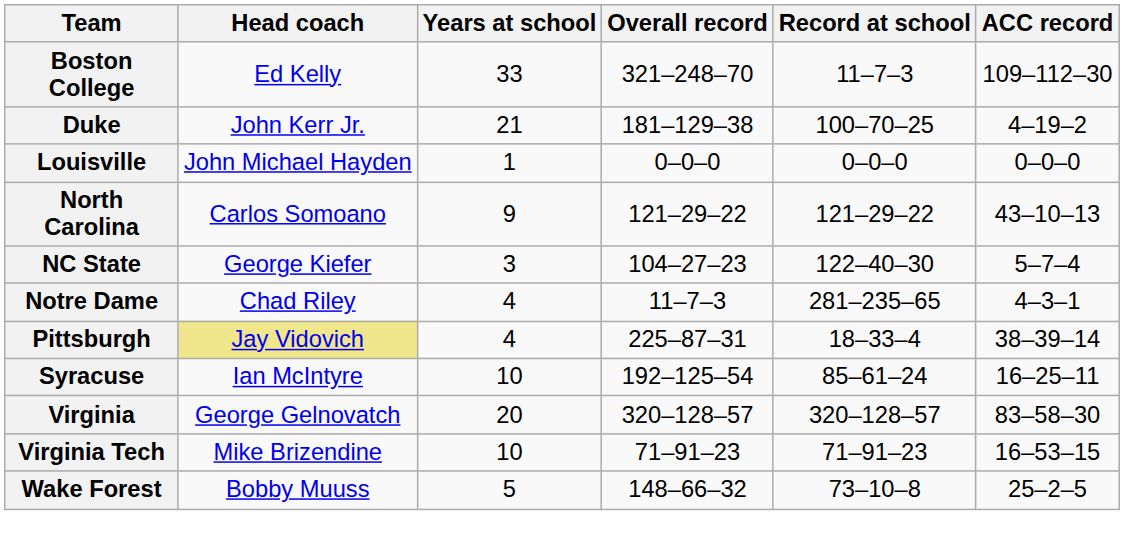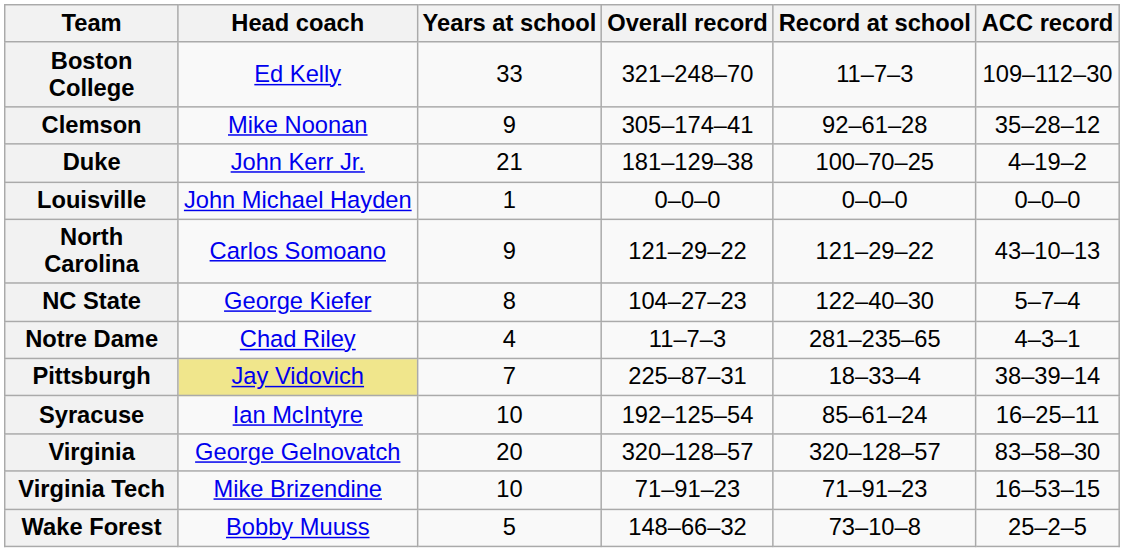+ row: (92, 125)
(509, 264) 3 -> (509, 301) 8
(509, 339) 4 -> (509, 376) 7
